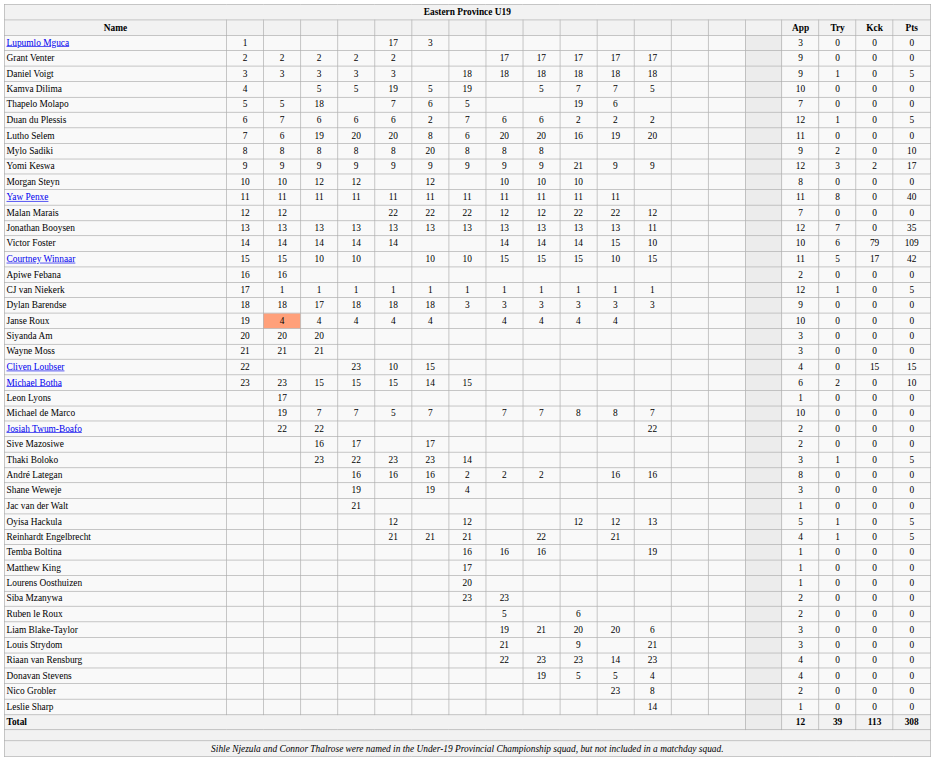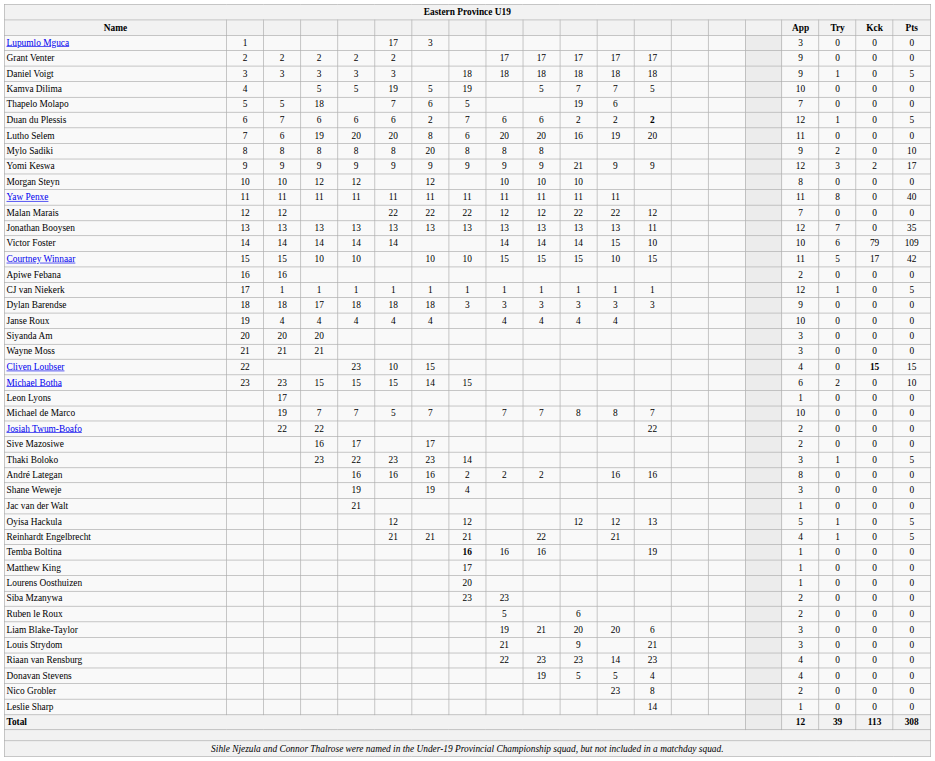(652, 120) normal -> (652, 120) bold
(282, 321) lightsalmon background -> (282, 321) no background
(875, 367) normal -> (875, 367) bold
(467, 552) normal -> (467, 552) bold
